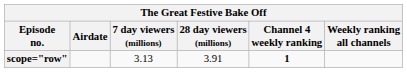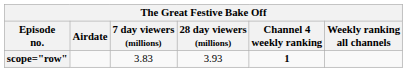(143, 59) 3.13 -> (143, 59) 3.83
(213, 59) 3.91 -> (213, 59) 3.93
